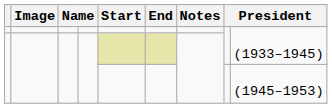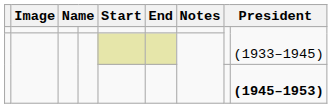(279, 92) normal -> (279, 92) bold
